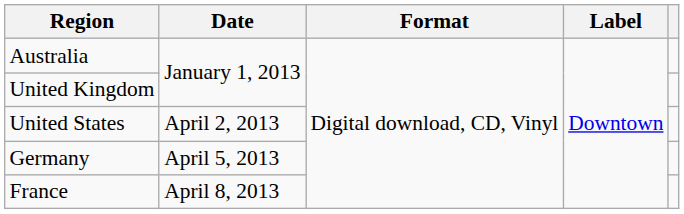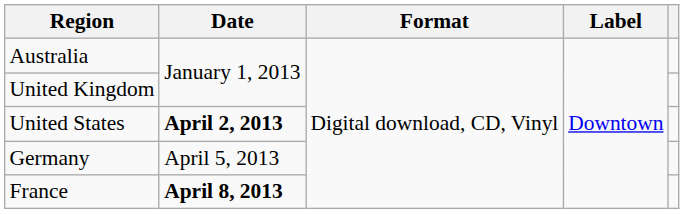(222, 123) normal -> (223, 123) bold
(222, 191) normal -> (223, 191) bold
